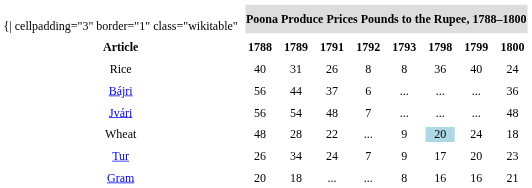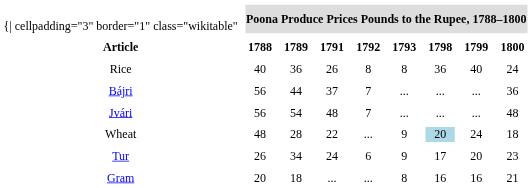(296, 69) 31 -> (296, 69) 36
(368, 91) 6 -> (368, 91) 7
(368, 156) 7 -> (368, 156) 6
